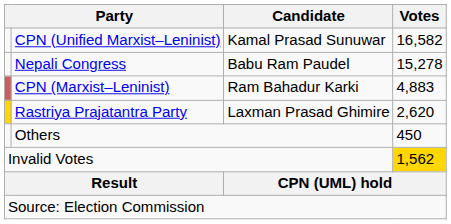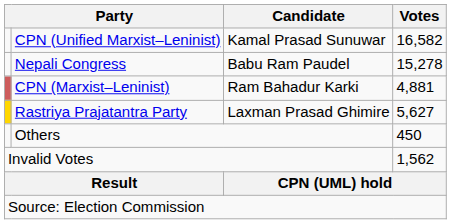(415, 87) 4,883 -> (415, 87) 4,881
(415, 111) 2,620 -> (415, 111) 5,627
(415, 159) gold background -> (415, 159) no background
